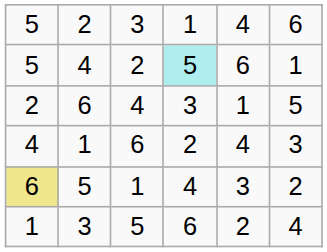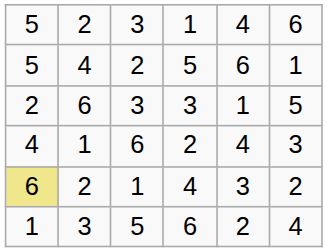(190, 65) paleturquoise background -> (190, 65) no background
(137, 105) 4 -> (137, 105) 3
(85, 186) 5 -> (85, 186) 2
